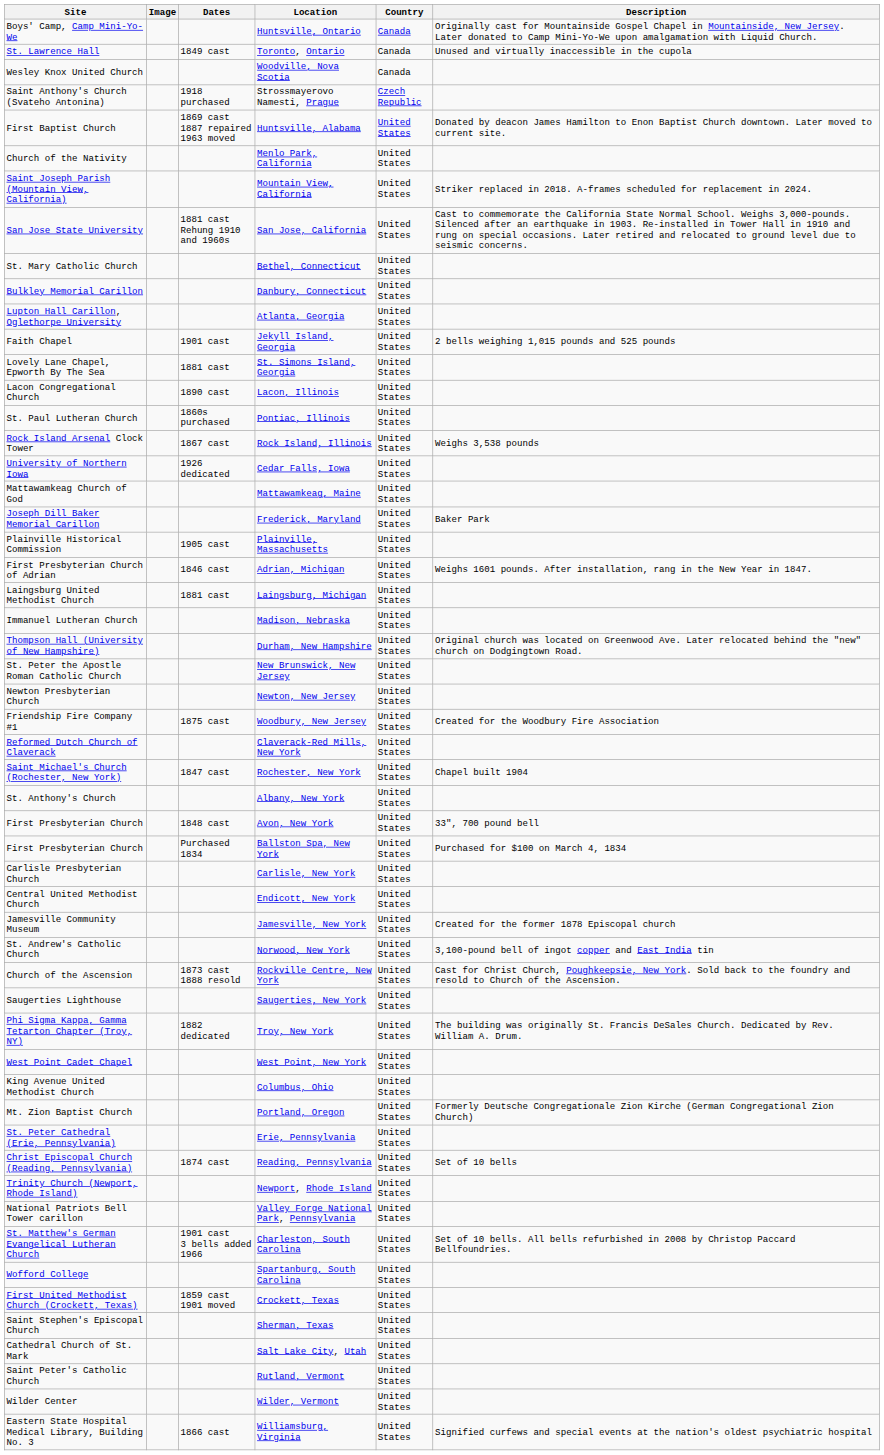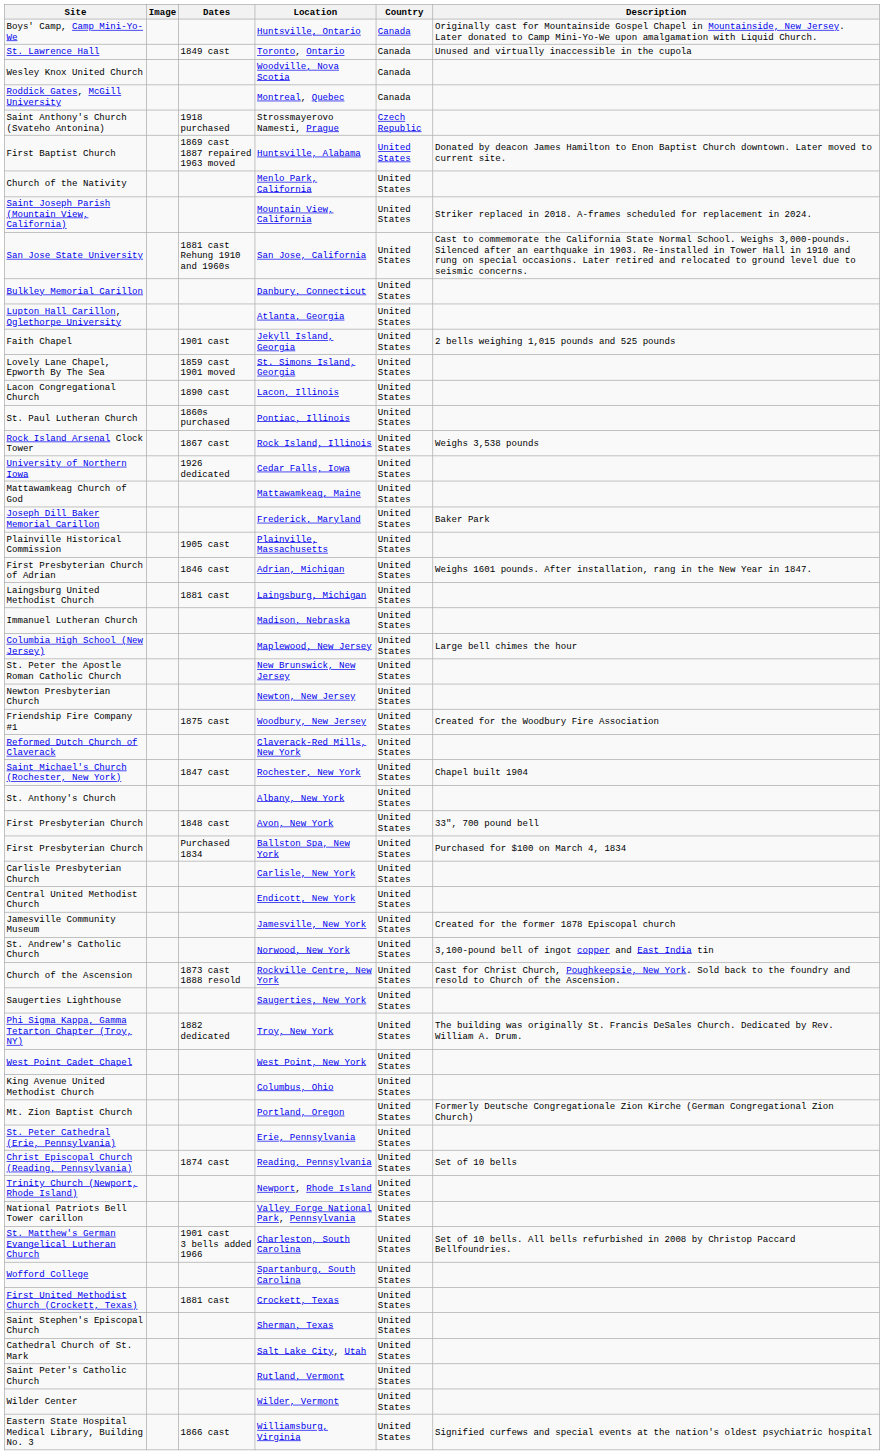+ row: (301, 97)
- row: (309, 266)
(205, 367) 1881 cast -> (208, 367) 1859 cast 1901 moved
- row: (314, 646)
+ row: (314, 646)
(208, 1300) 1859 cast 1901 moved -> (205, 1300) 1881 cast
